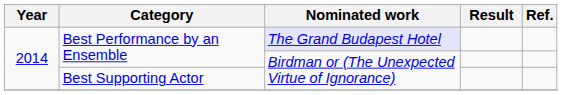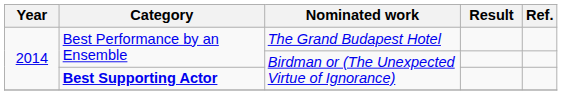(354, 39) lavender background -> (354, 39) no background
(133, 78) normal -> (140, 78) bold
